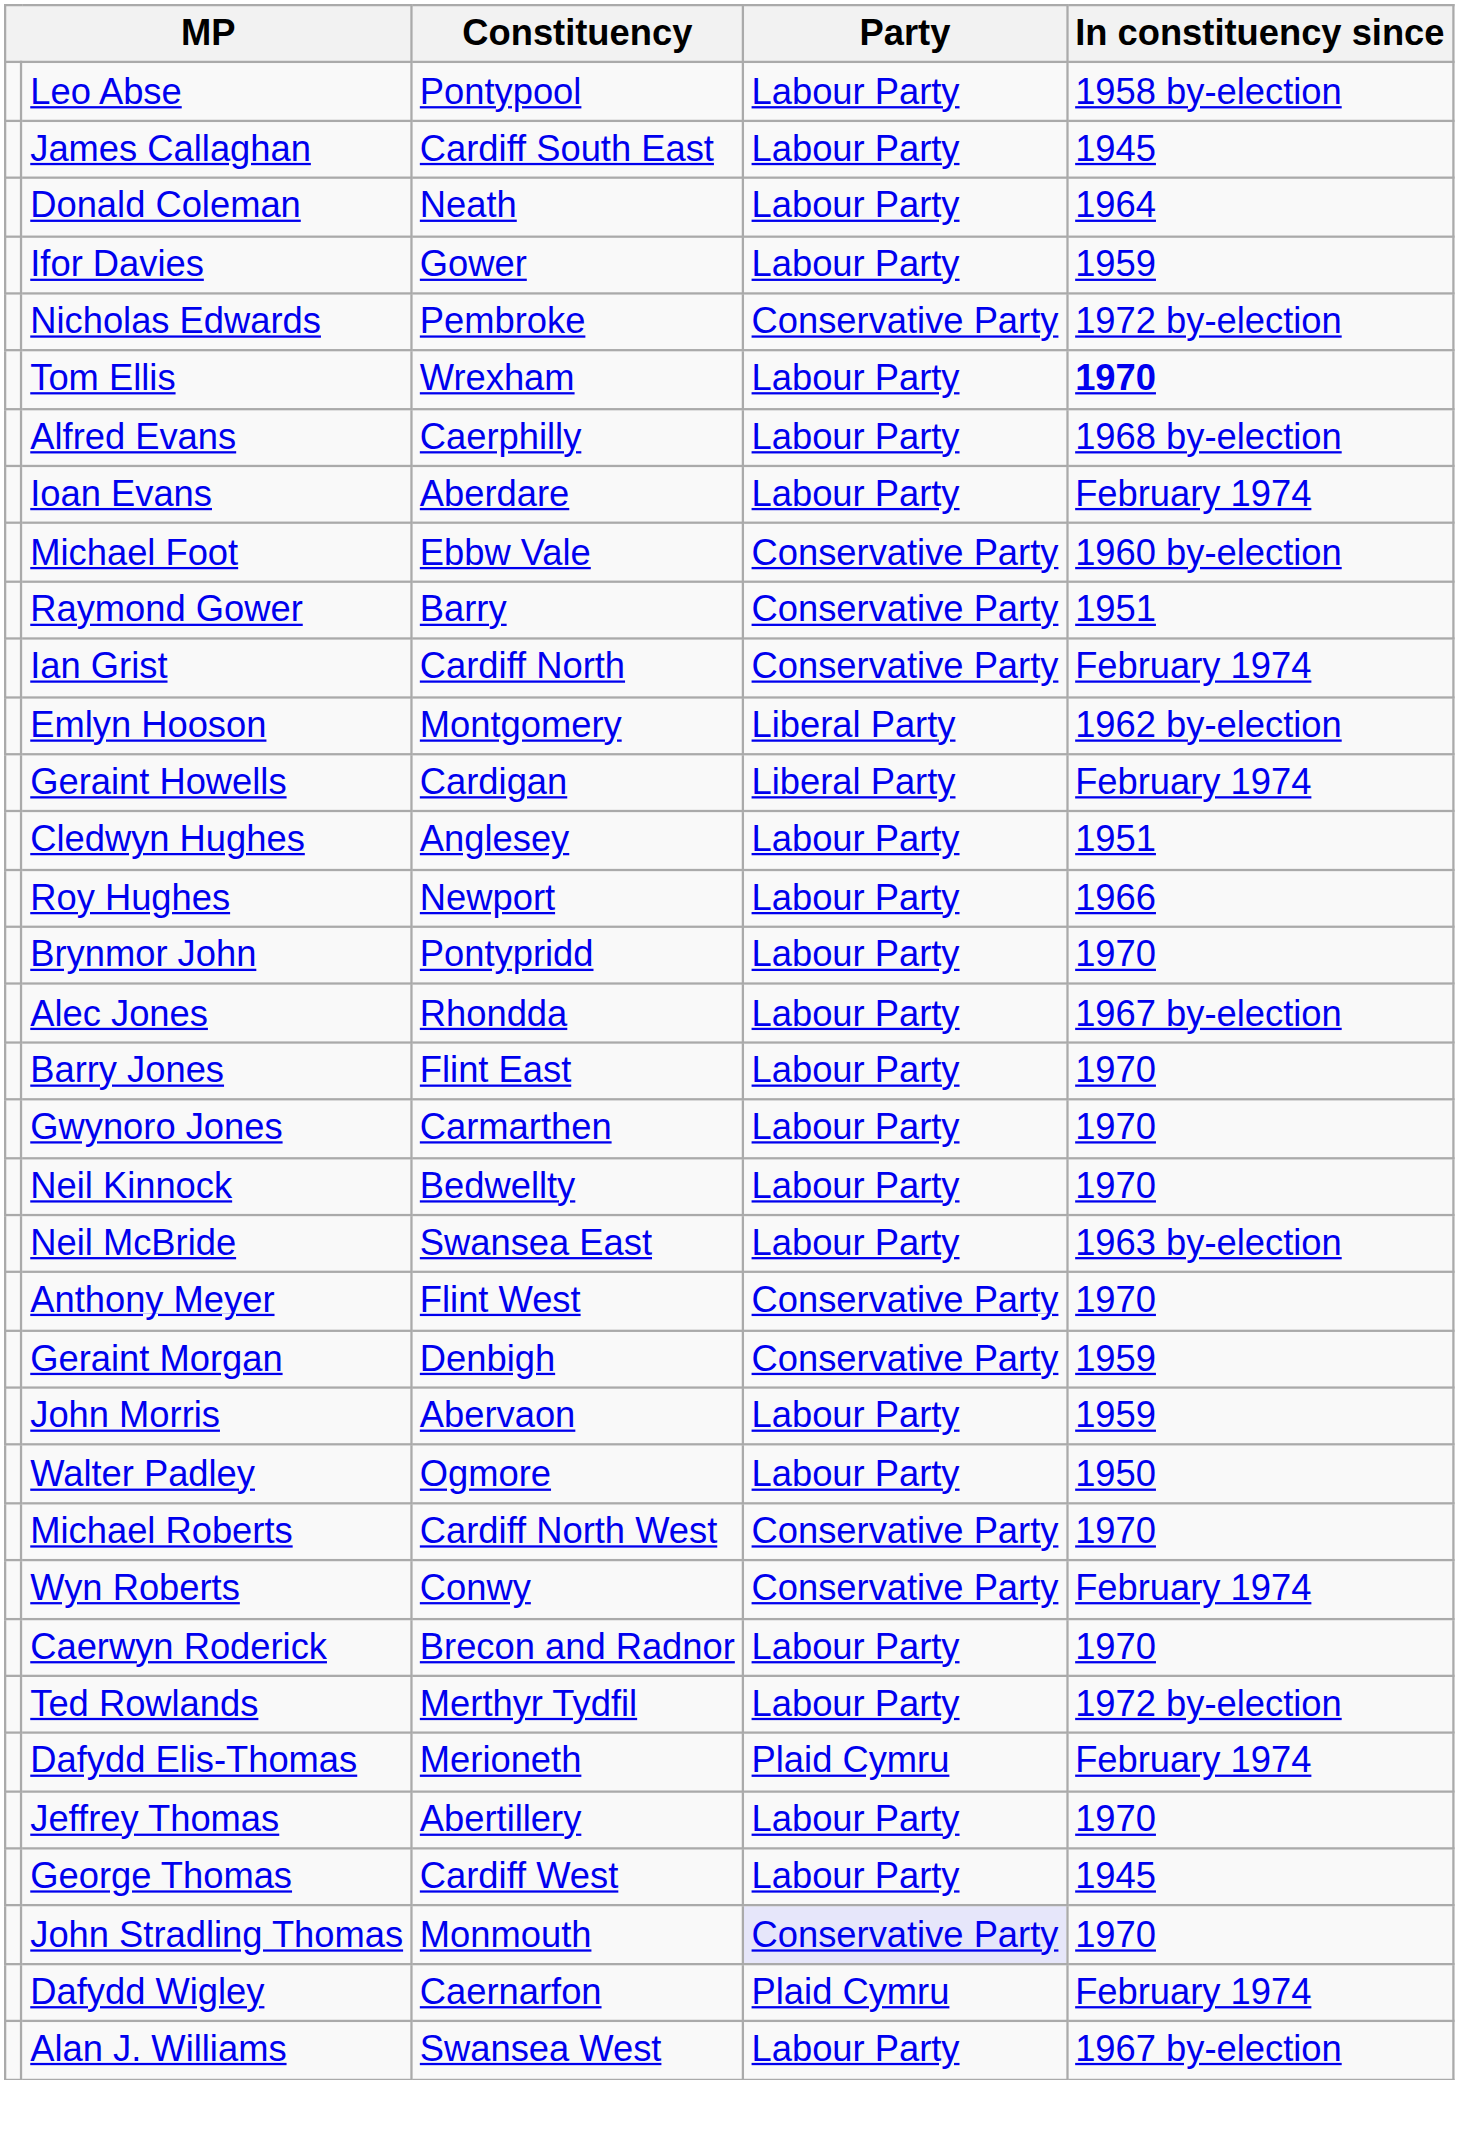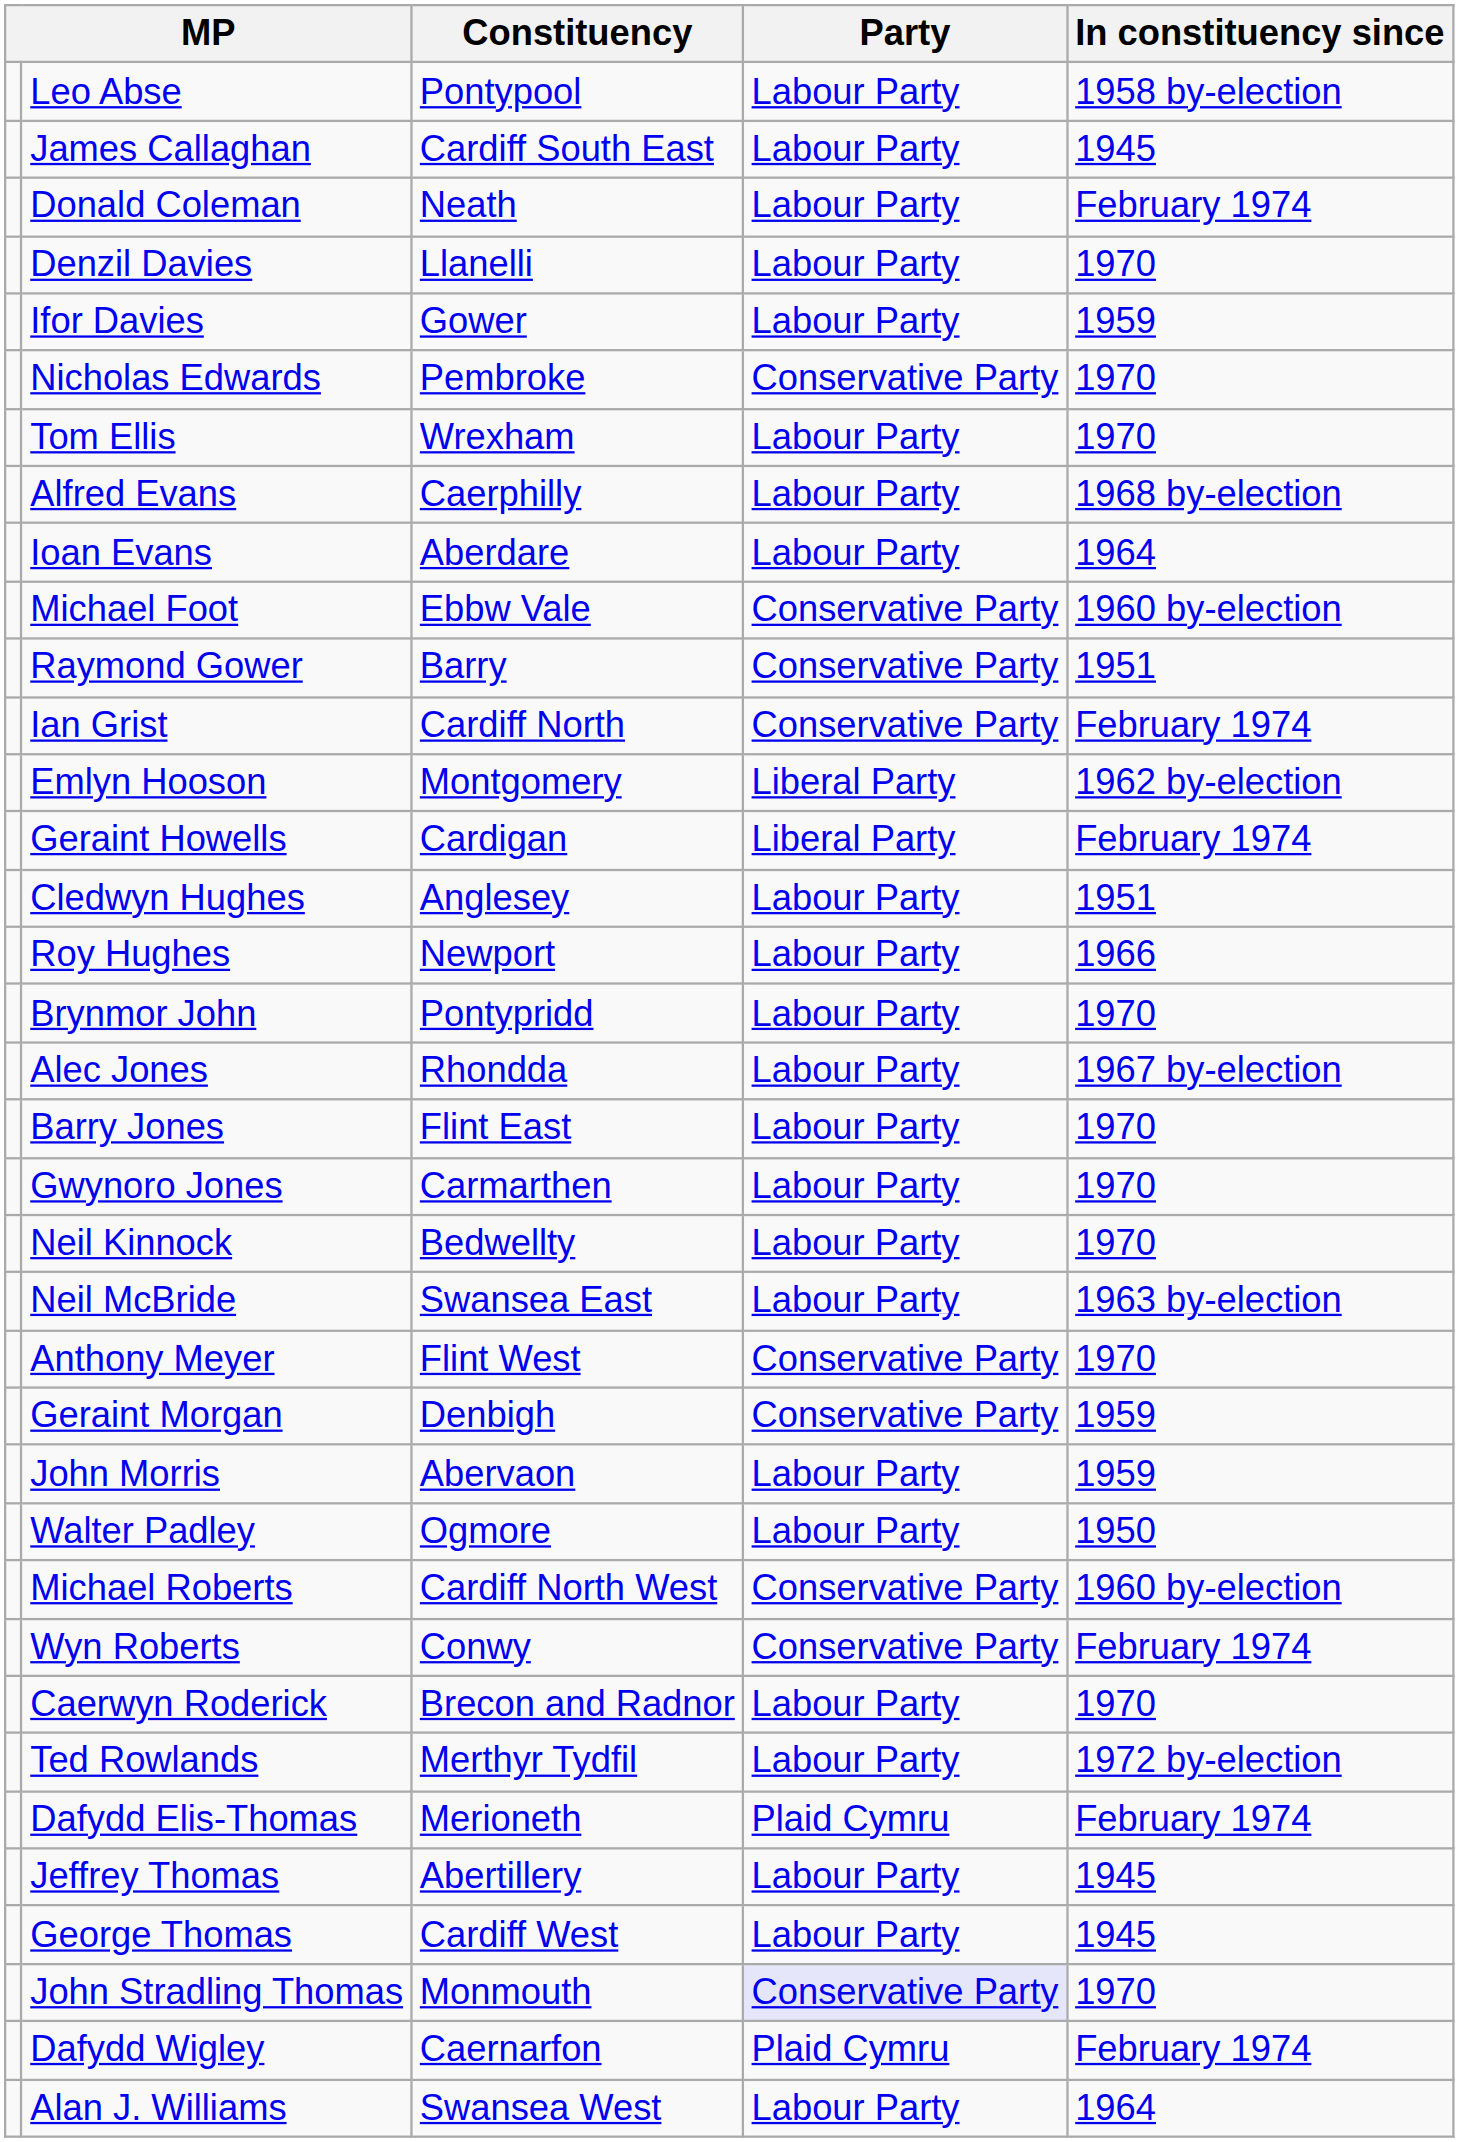(1116, 206) 1964 -> (1193, 206) February 1974
+ row: (141, 263)
(1208, 321) 1972 by-election -> (1116, 378) 1970
(1116, 378) bold -> (1116, 436) normal
(1193, 494) February 1974 -> (1116, 551) 1964
(1116, 1530) 1970 -> (1208, 1588) 1960 by-election
(1116, 1818) 1970 -> (1116, 1876) 1945
(1208, 2049) 1967 by-election -> (1116, 2106) 1964
